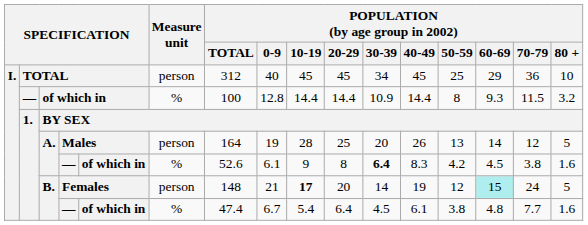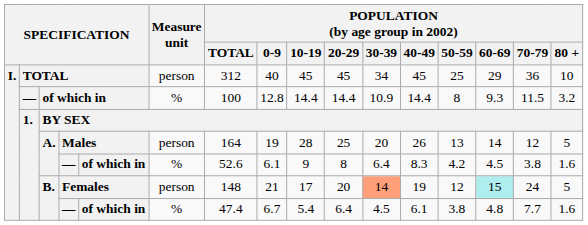(381, 164) bold -> (381, 164) normal
(306, 186) bold -> (306, 186) normal
(381, 186) no background -> (381, 186) lightsalmon background
